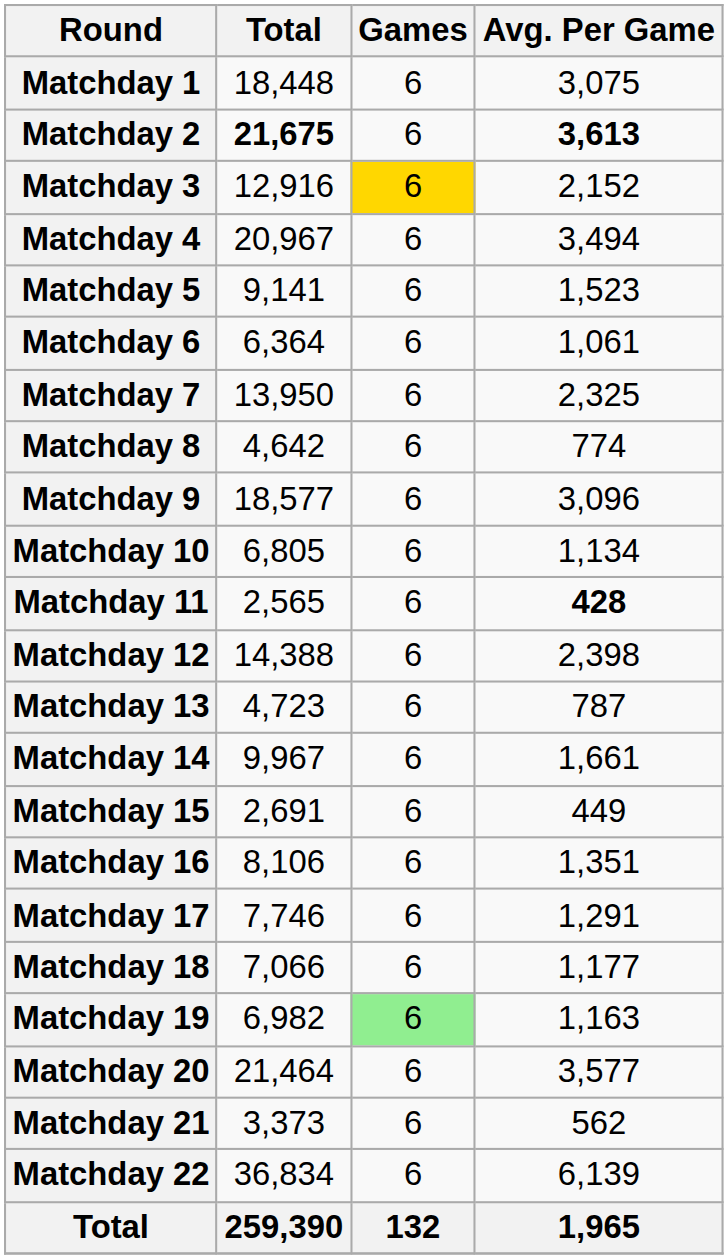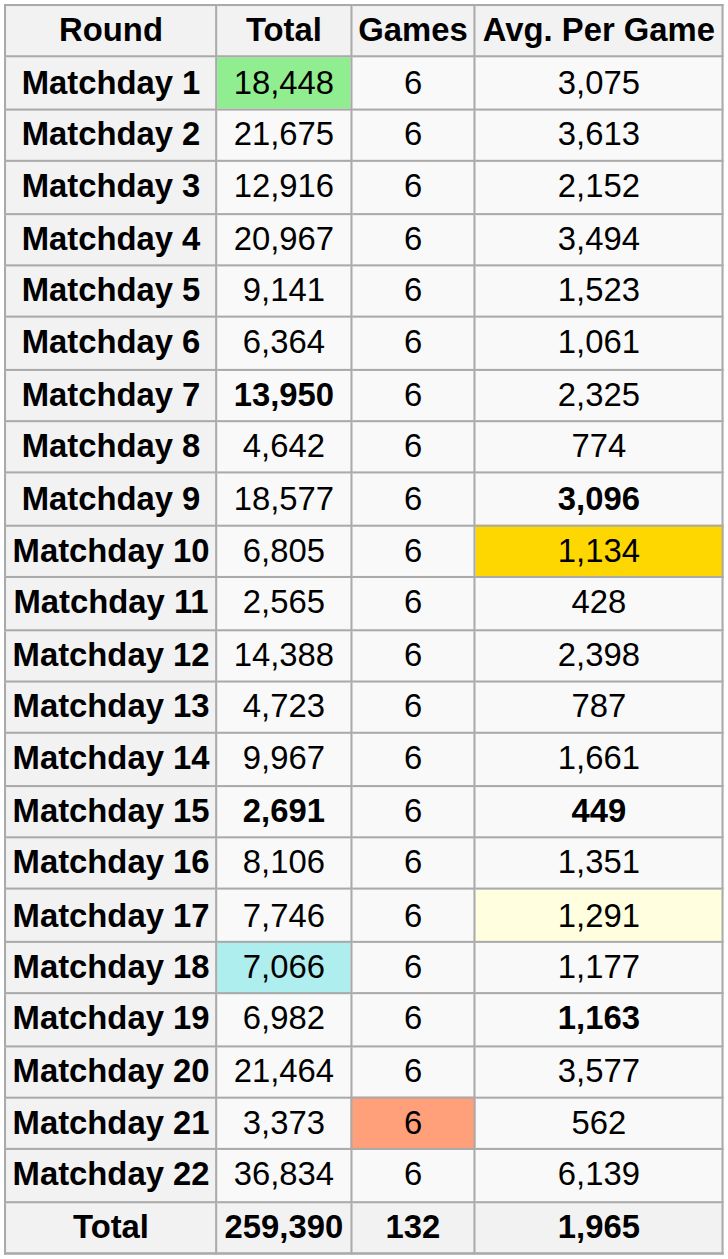(284, 82) no background -> (284, 82) lightgreen background
(284, 134) bold -> (284, 134) normal
(599, 134) bold -> (599, 134) normal
(413, 186) gold background -> (413, 186) no background
(284, 394) normal -> (284, 394) bold
(599, 498) normal -> (599, 498) bold
(599, 550) no background -> (599, 550) gold background
(599, 602) bold -> (599, 602) normal
(284, 810) normal -> (284, 810) bold
(599, 810) normal -> (599, 810) bold
(599, 914) no background -> (599, 914) lightyellow background
(284, 966) no background -> (284, 966) paleturquoise background
(413, 1018) lightgreen background -> (413, 1018) no background
(599, 1018) normal -> (599, 1018) bold
(413, 1122) no background -> (413, 1122) lightsalmon background
